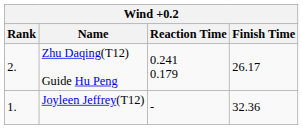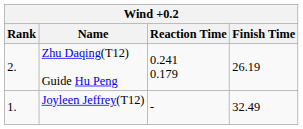(246, 67) 26.17 -> (246, 67) 26.19
(246, 107) 32.36 -> (246, 107) 32.49
